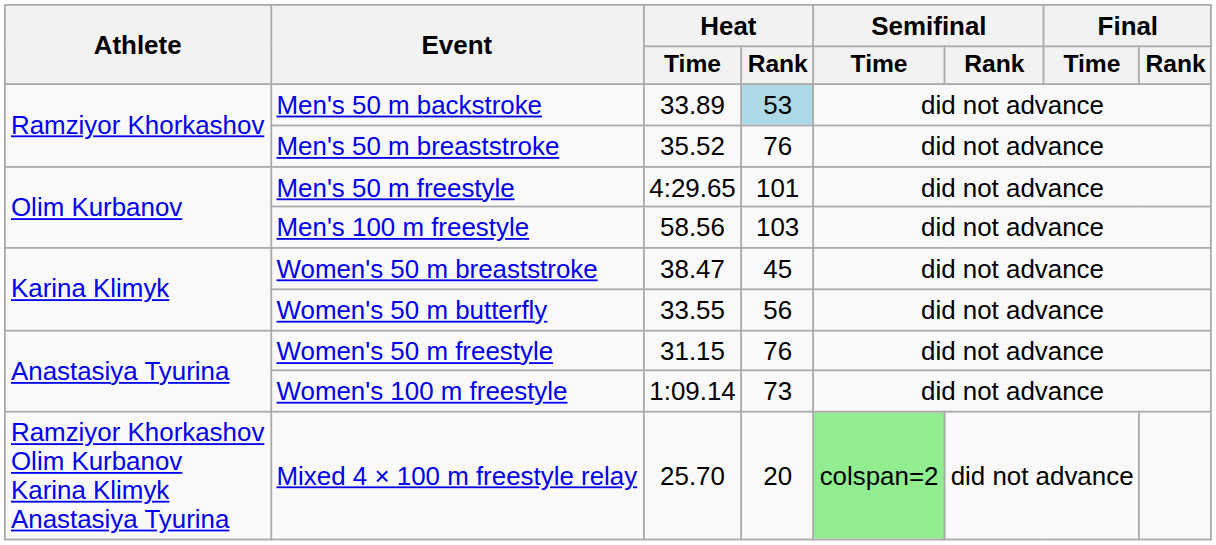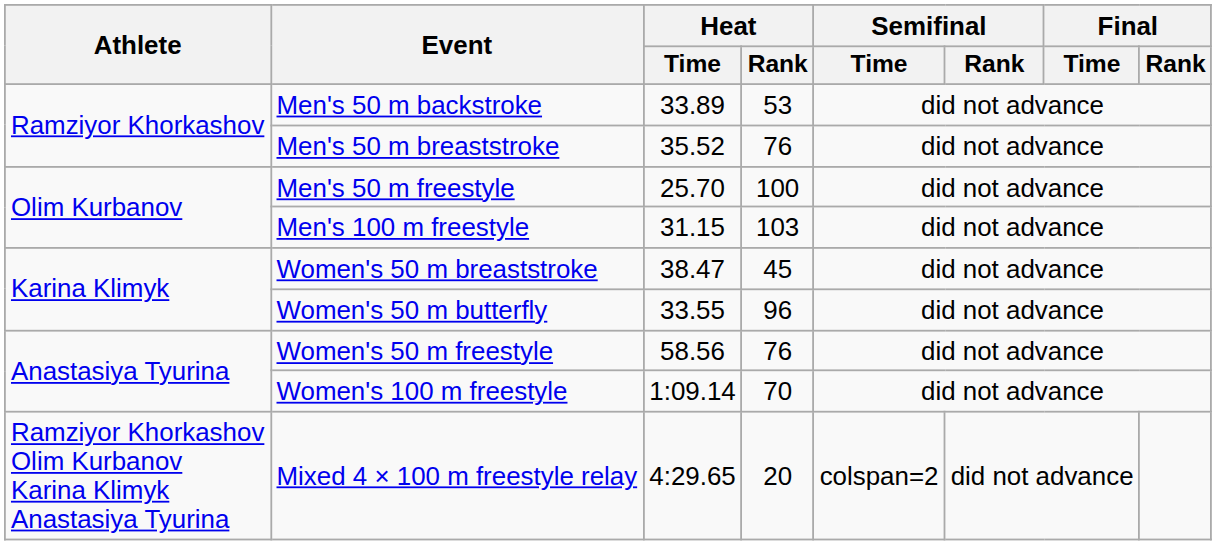(778, 105) lightblue background -> (778, 105) no background
(693, 187) 4:29.65 -> (693, 187) 25.70
(778, 187) 101 -> (778, 187) 100
(693, 228) 58.56 -> (693, 228) 31.15
(778, 310) 56 -> (778, 310) 96
(693, 351) 31.15 -> (693, 351) 58.56
(778, 392) 73 -> (778, 392) 70
(693, 476) 25.70 -> (693, 476) 4:29.65
(879, 476) lightgreen background -> (879, 476) no background
